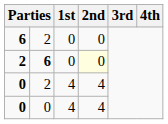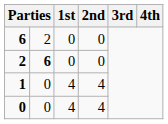(101, 61) lightyellow background -> (101, 61) no background
(22, 84) 0 -> (22, 84) 1
(47, 84) 2 -> (47, 84) 0
